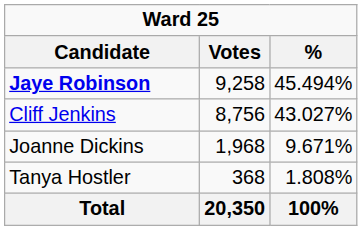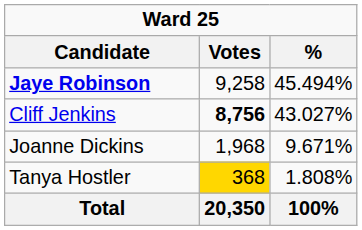(240, 114) normal -> (240, 114) bold
(248, 177) no background -> (248, 177) gold background
